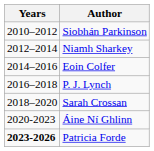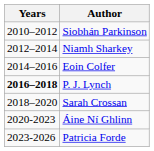(32, 84) normal -> (32, 84) bold
(31, 137) bold -> (31, 137) normal
